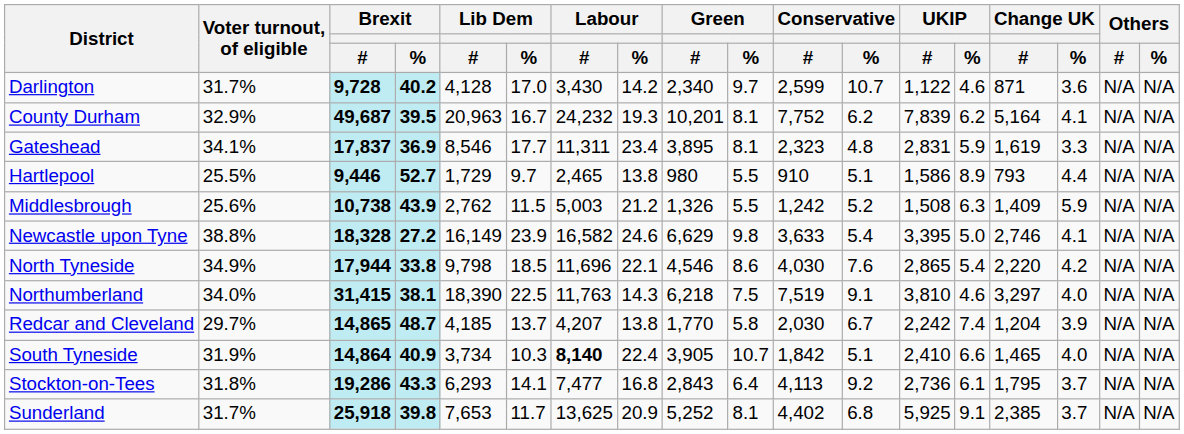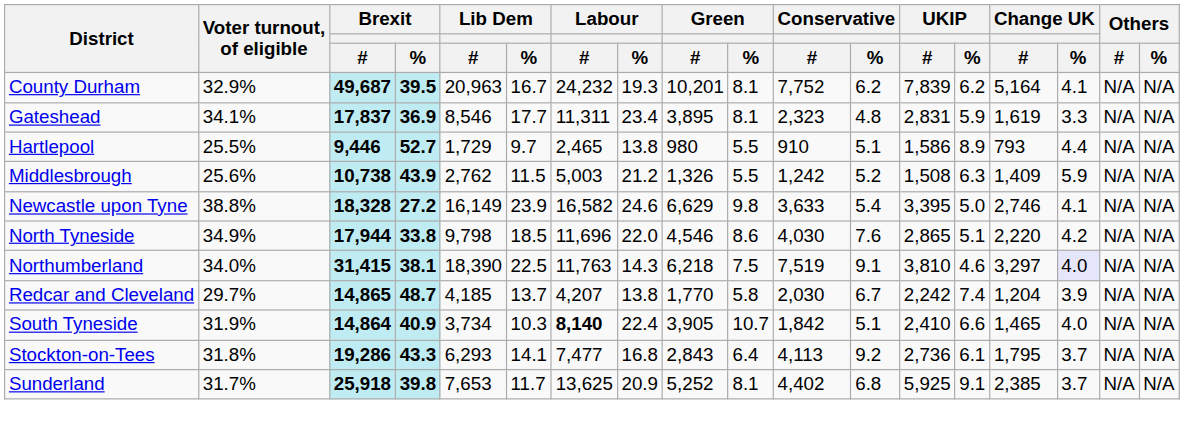- row: (52, 87)
(640, 265) 22.1 -> (640, 235) 22.0
(972, 265) 5.4 -> (972, 235) 5.1
(1074, 295) no background -> (1074, 265) lavender background
